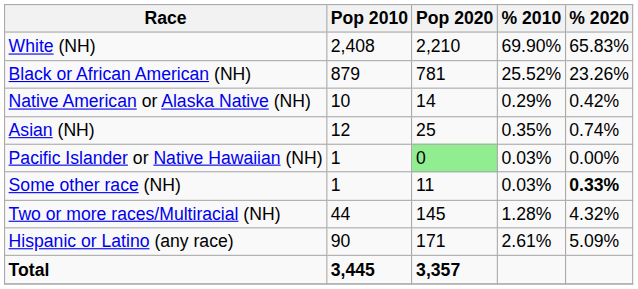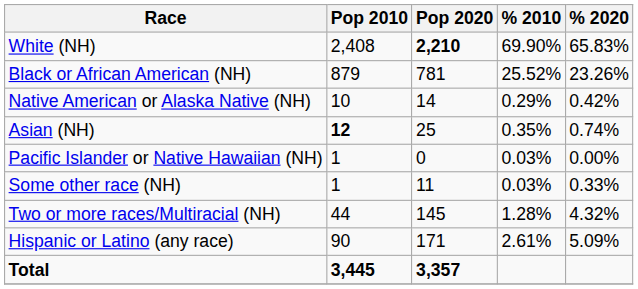(438, 46) normal -> (438, 46) bold
(341, 130) normal -> (341, 130) bold
(421, 158) lightgreen background -> (421, 158) no background
(594, 185) bold -> (594, 185) normal
